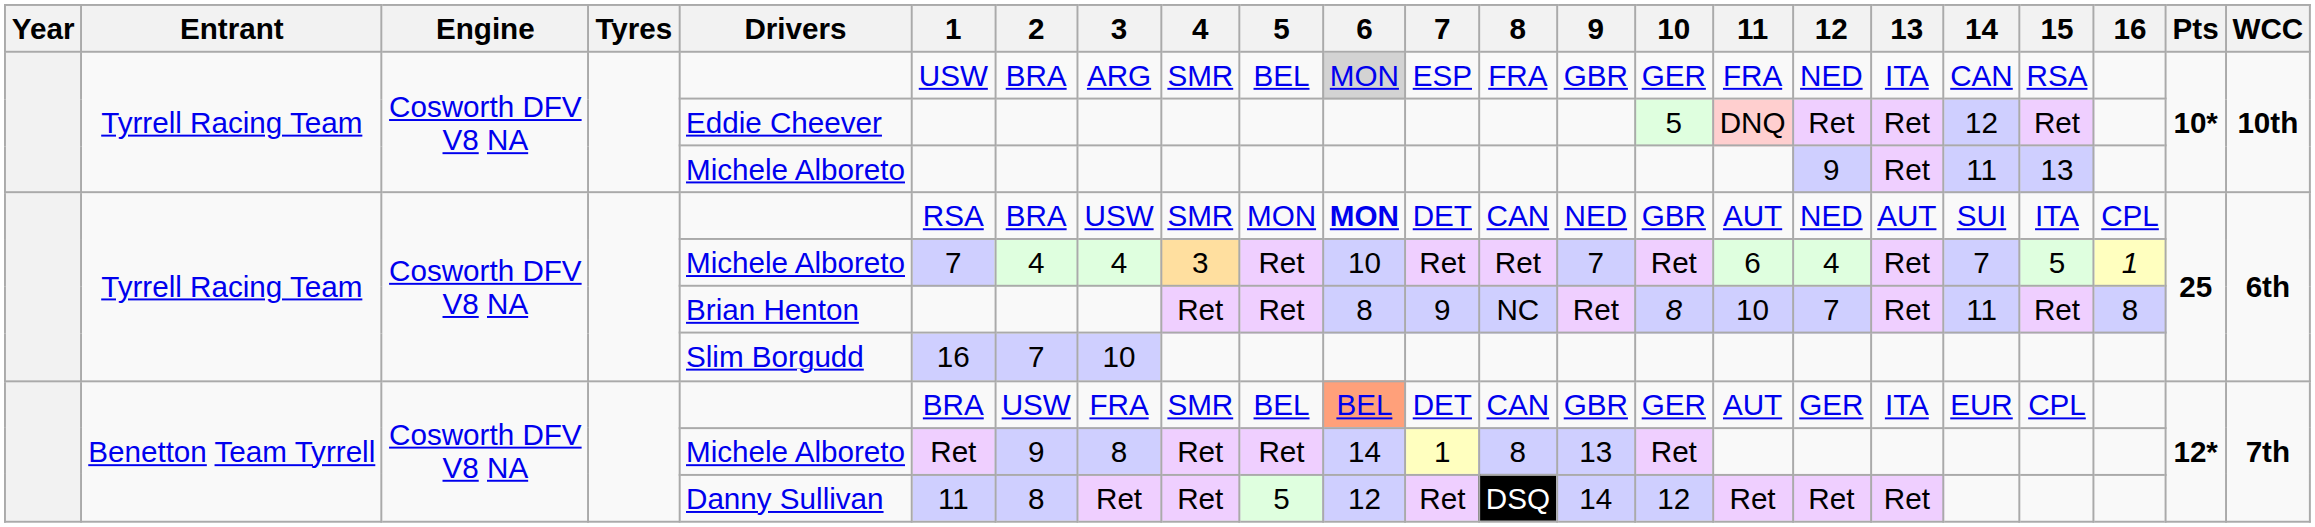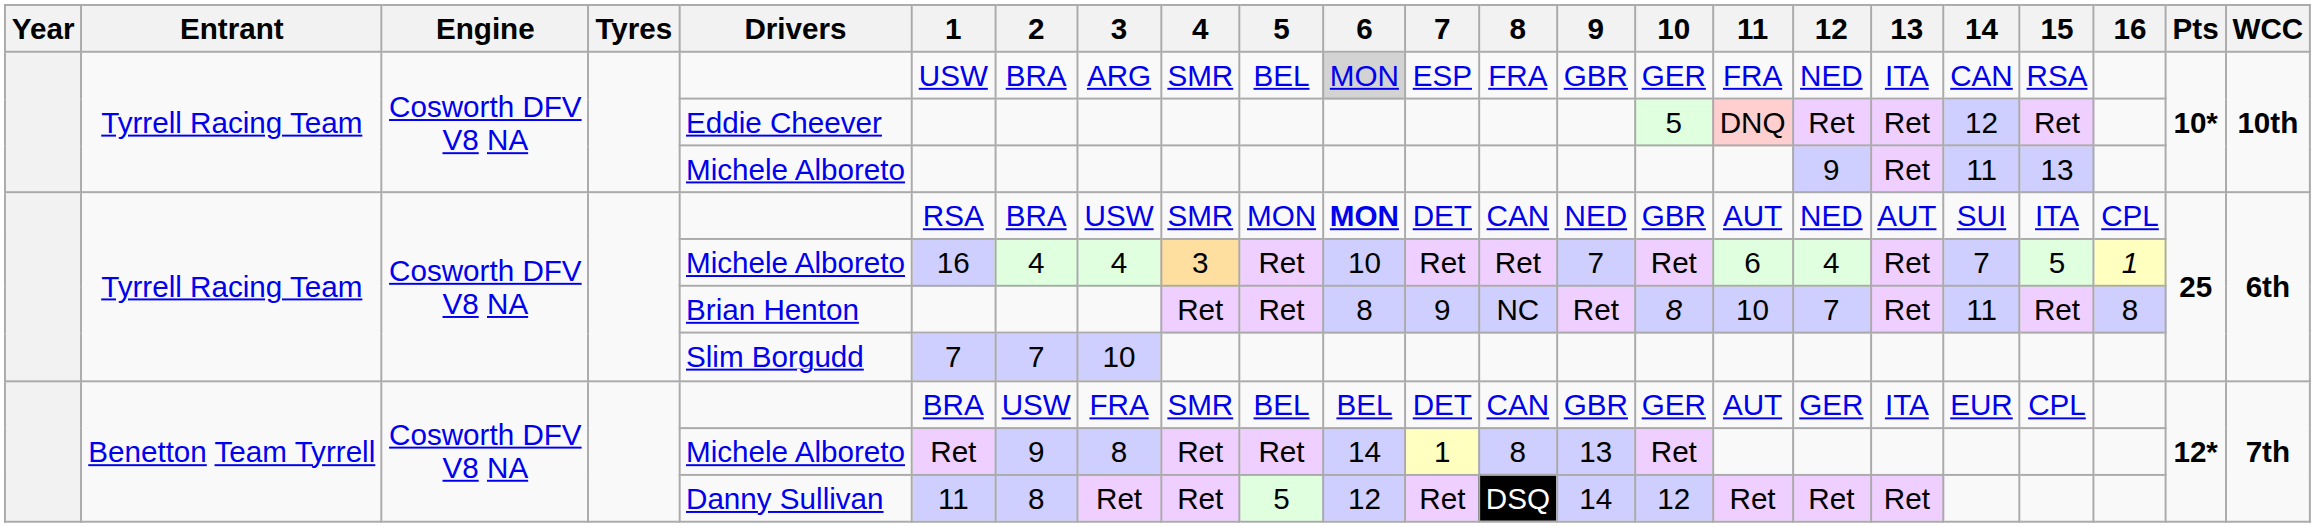(953, 263) 7 -> (953, 263) 16
(953, 357) 16 -> (953, 357) 7
(1364, 404) lightsalmon background -> (1364, 404) no background
